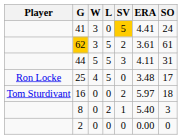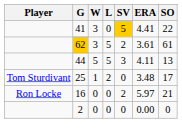(168, 28) 24 -> (168, 28) 22
(168, 61) 31 -> (168, 61) 13
(39, 77) Ron Locke -> (39, 77) Tom Sturdivant
(95, 77) 4 -> (95, 77) 1
(109, 77) 5 -> (109, 77) 2
(39, 93) Tom Sturdivant -> (39, 93) Ron Locke
(168, 93) 18 -> (168, 93) 21
- row: (80, 110)
